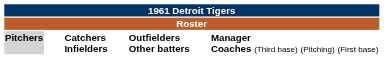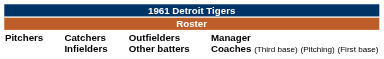(24, 37) lightgrey background -> (24, 37) no background
